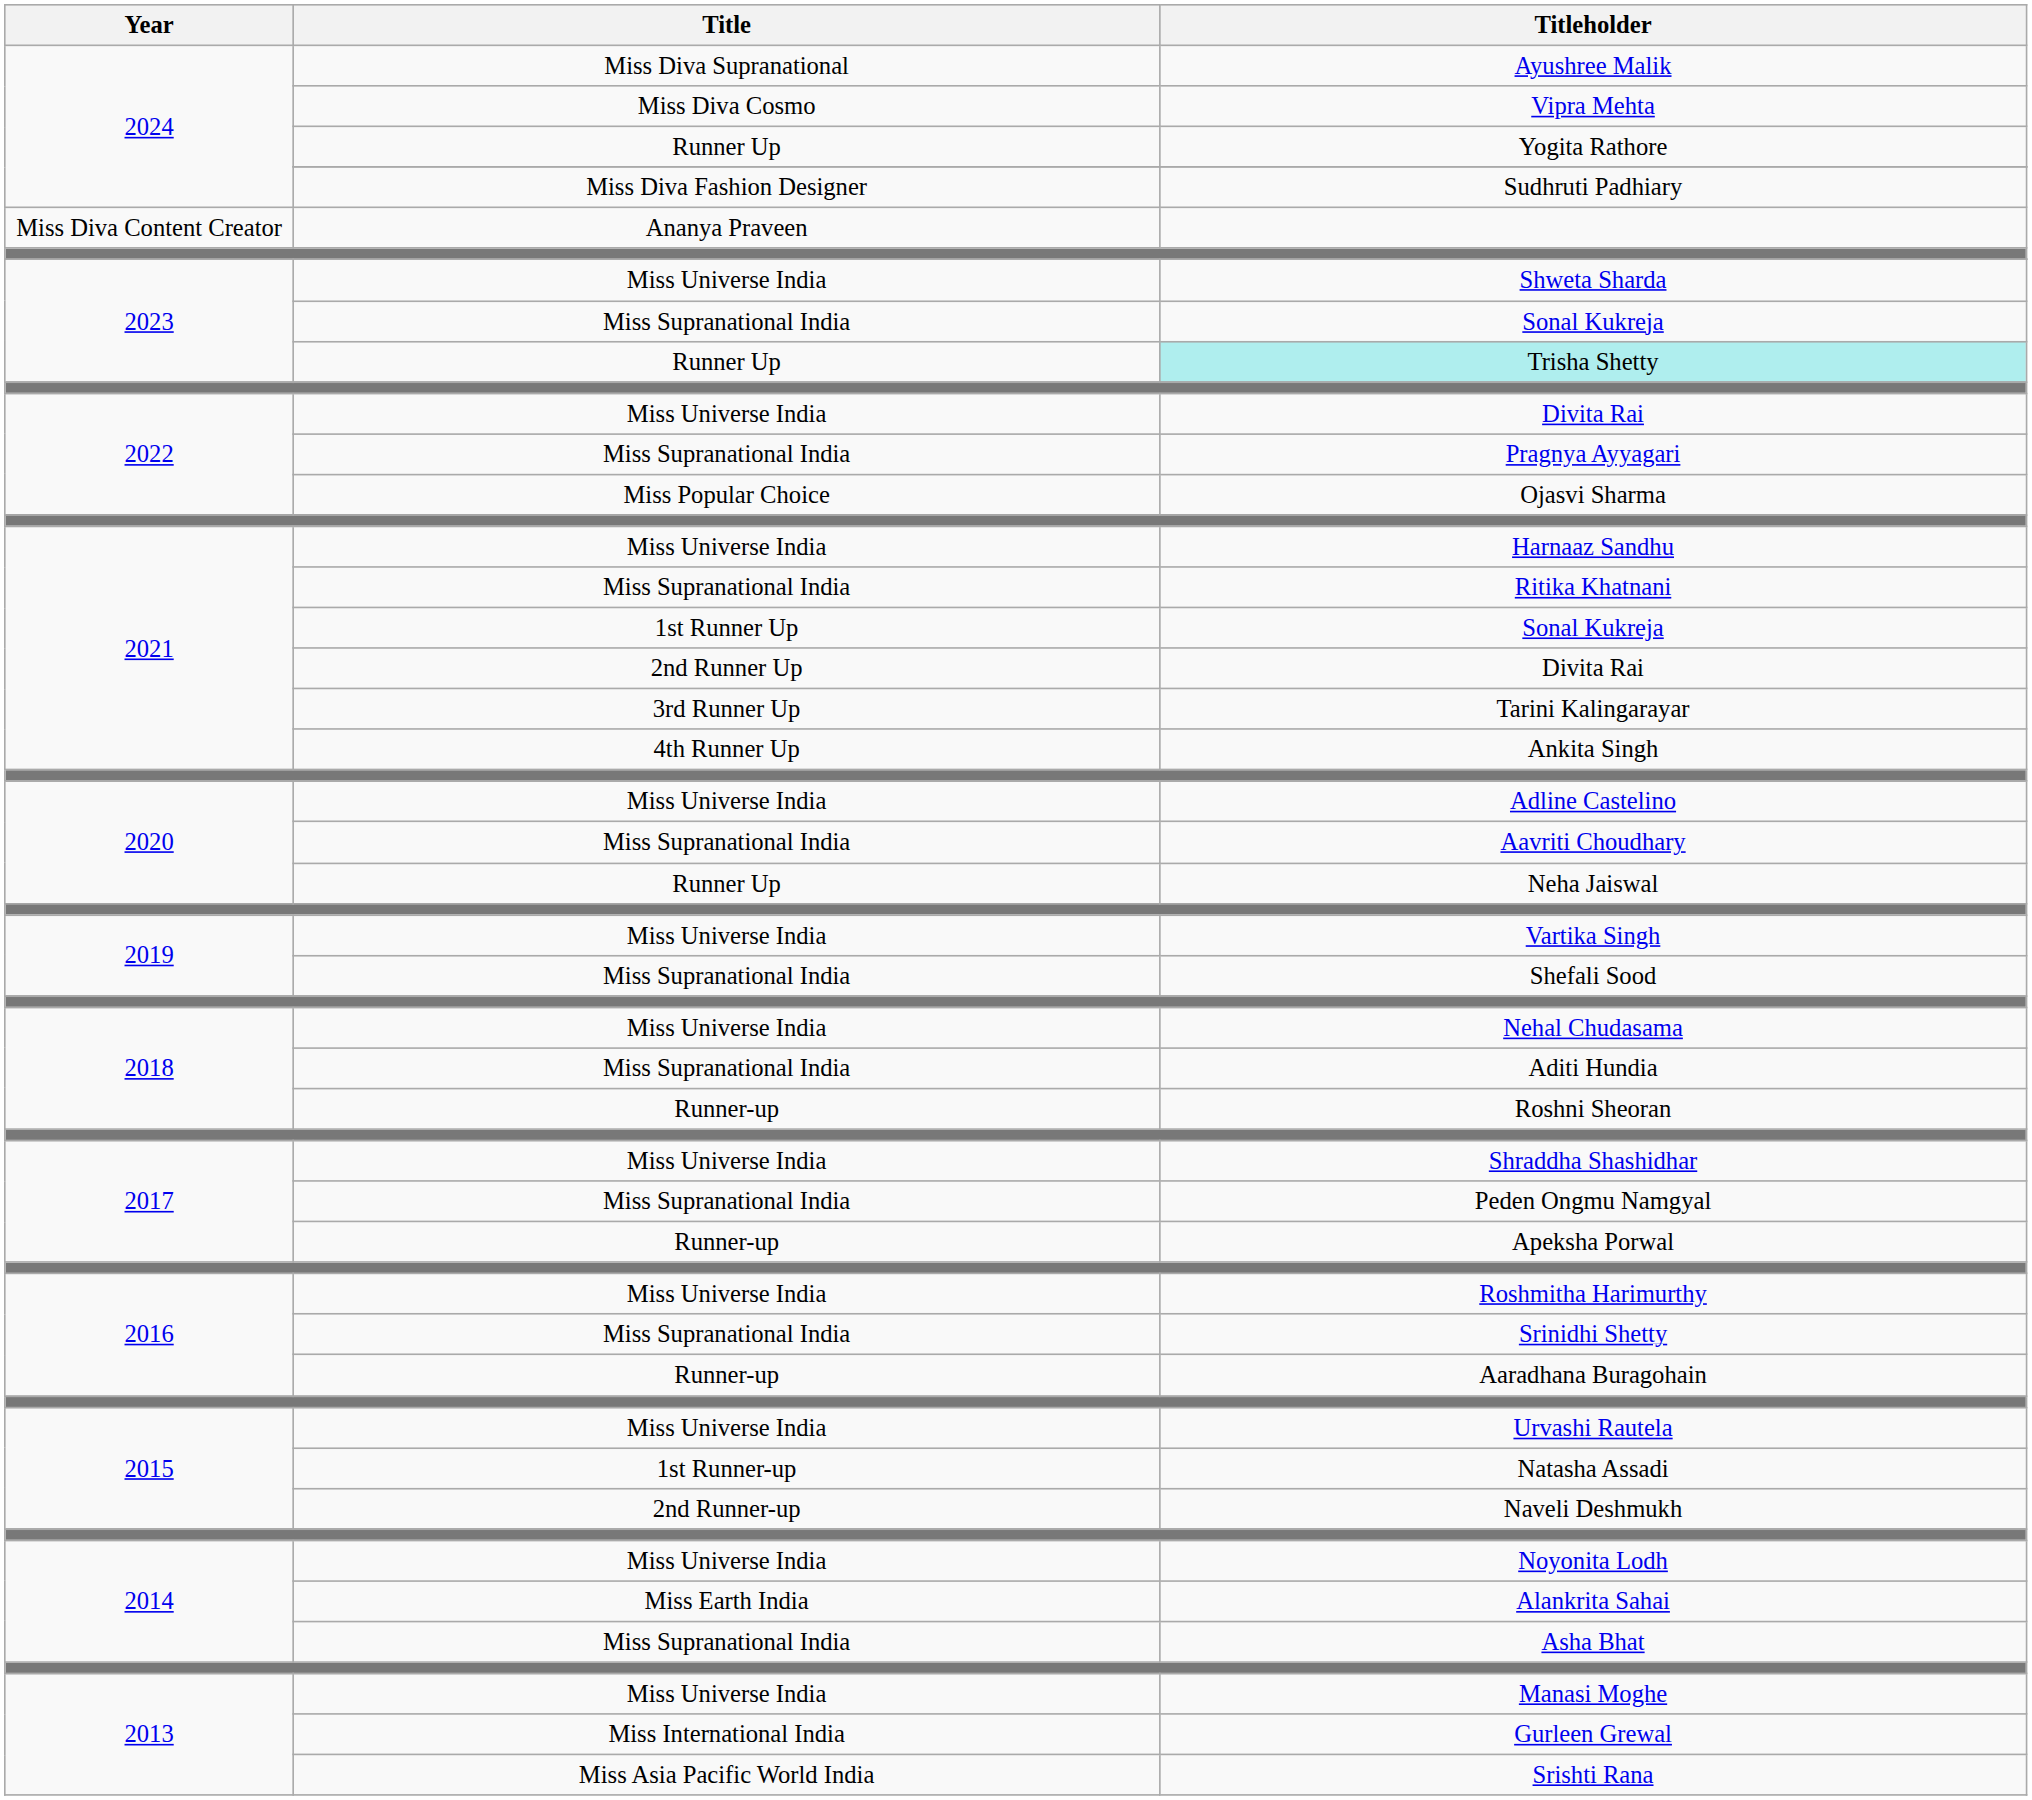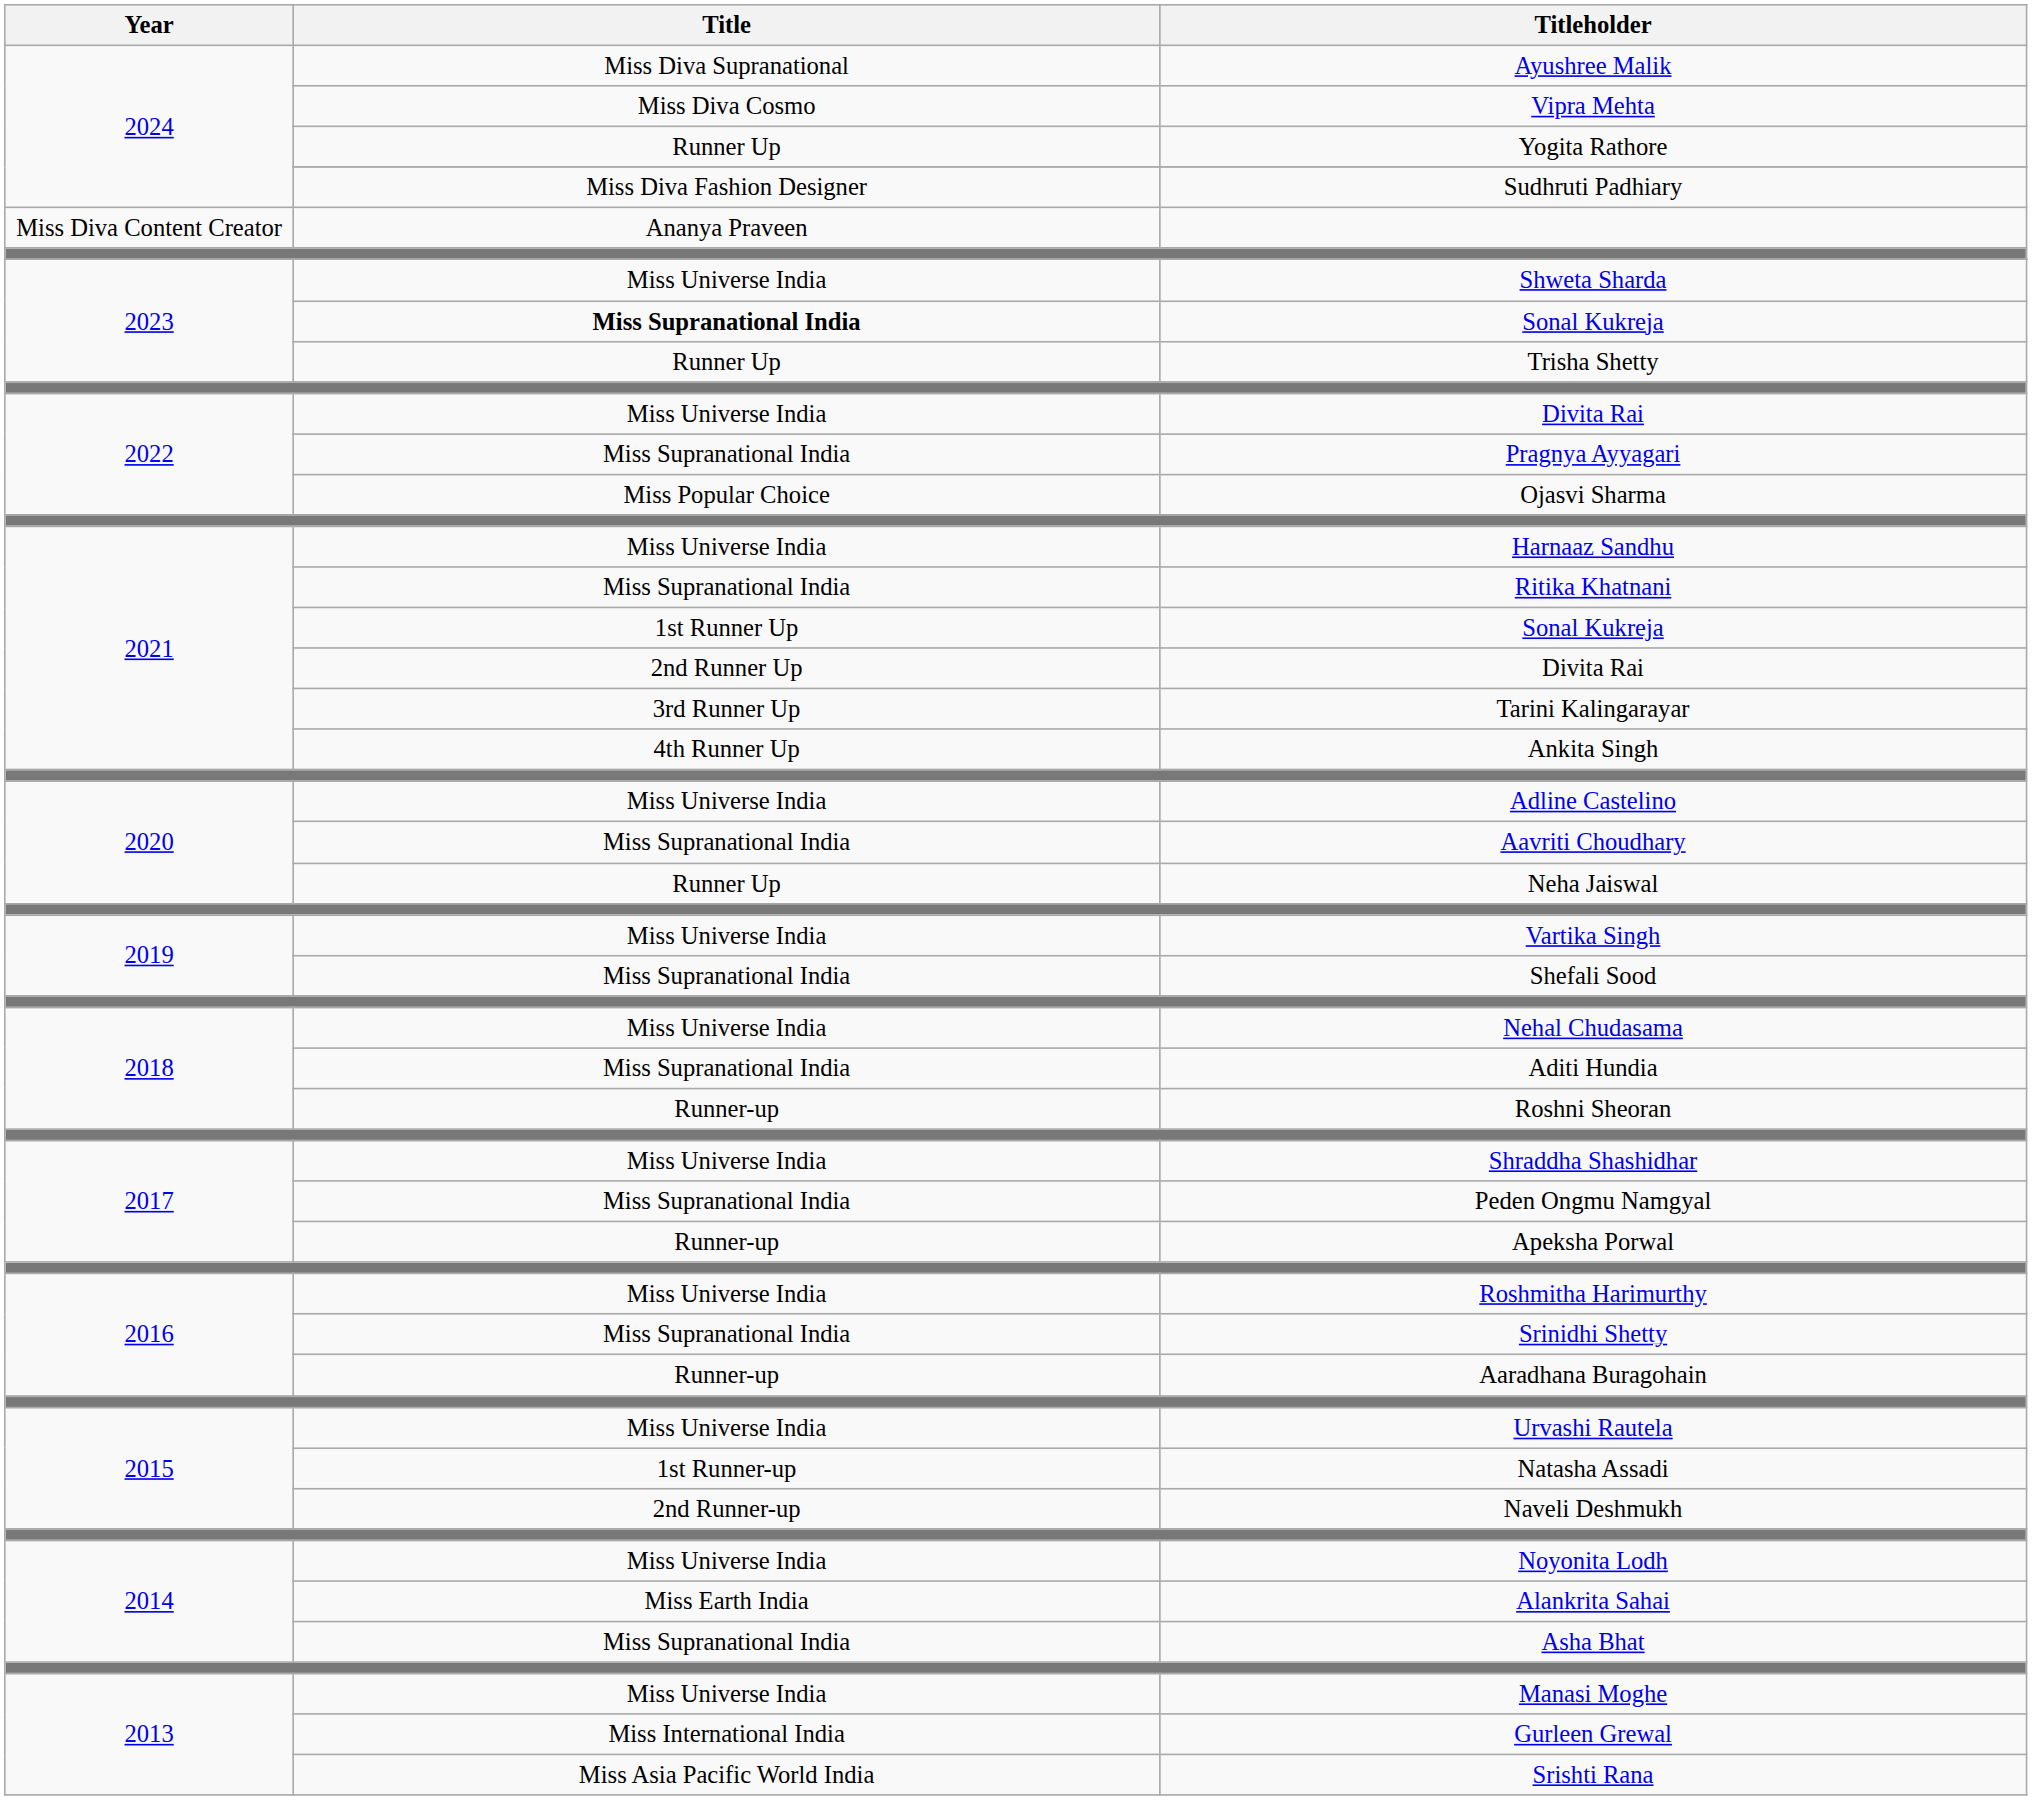(727, 320) normal -> (727, 320) bold
(1593, 361) paleturquoise background -> (1593, 361) no background
